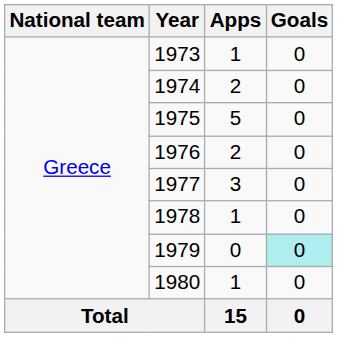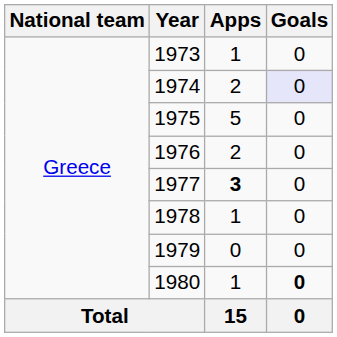(299, 86) no background -> (299, 86) lavender background
(235, 184) normal -> (235, 184) bold
(299, 250) paleturquoise background -> (299, 250) no background
(299, 282) normal -> (299, 282) bold
